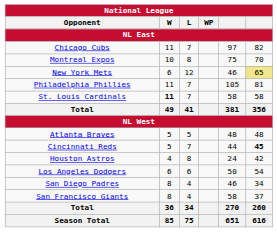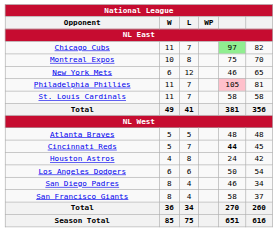(232, 48) no background -> (232, 48) lightgreen background
(259, 72) khaki background -> (259, 72) no background
(232, 85) no background -> (232, 85) pink background
(169, 97) bold -> (169, 97) normal
(232, 146) normal -> (232, 146) bold
(259, 146) bold -> (259, 146) normal
